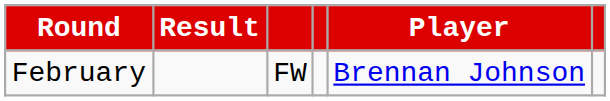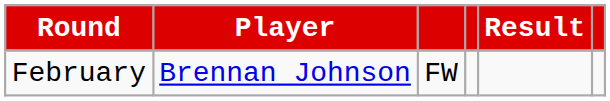columns swapped: (210, 28) <-> (459, 28)
